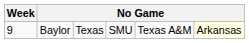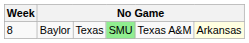(10, 30) 9 -> (10, 30) 8
(121, 30) no background -> (121, 30) lightgreen background
